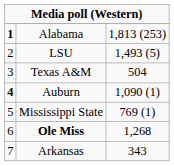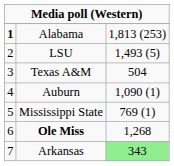(10, 92) bold -> (10, 92) normal
(137, 151) no background -> (137, 151) lightgreen background
